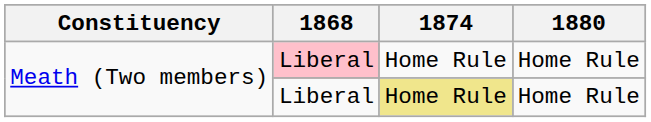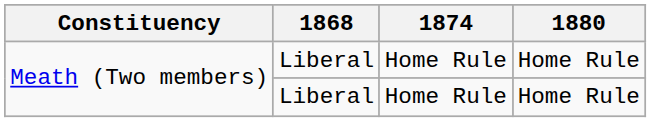(326, 60) pink background -> (326, 60) no background
(446, 97) khaki background -> (446, 97) no background
